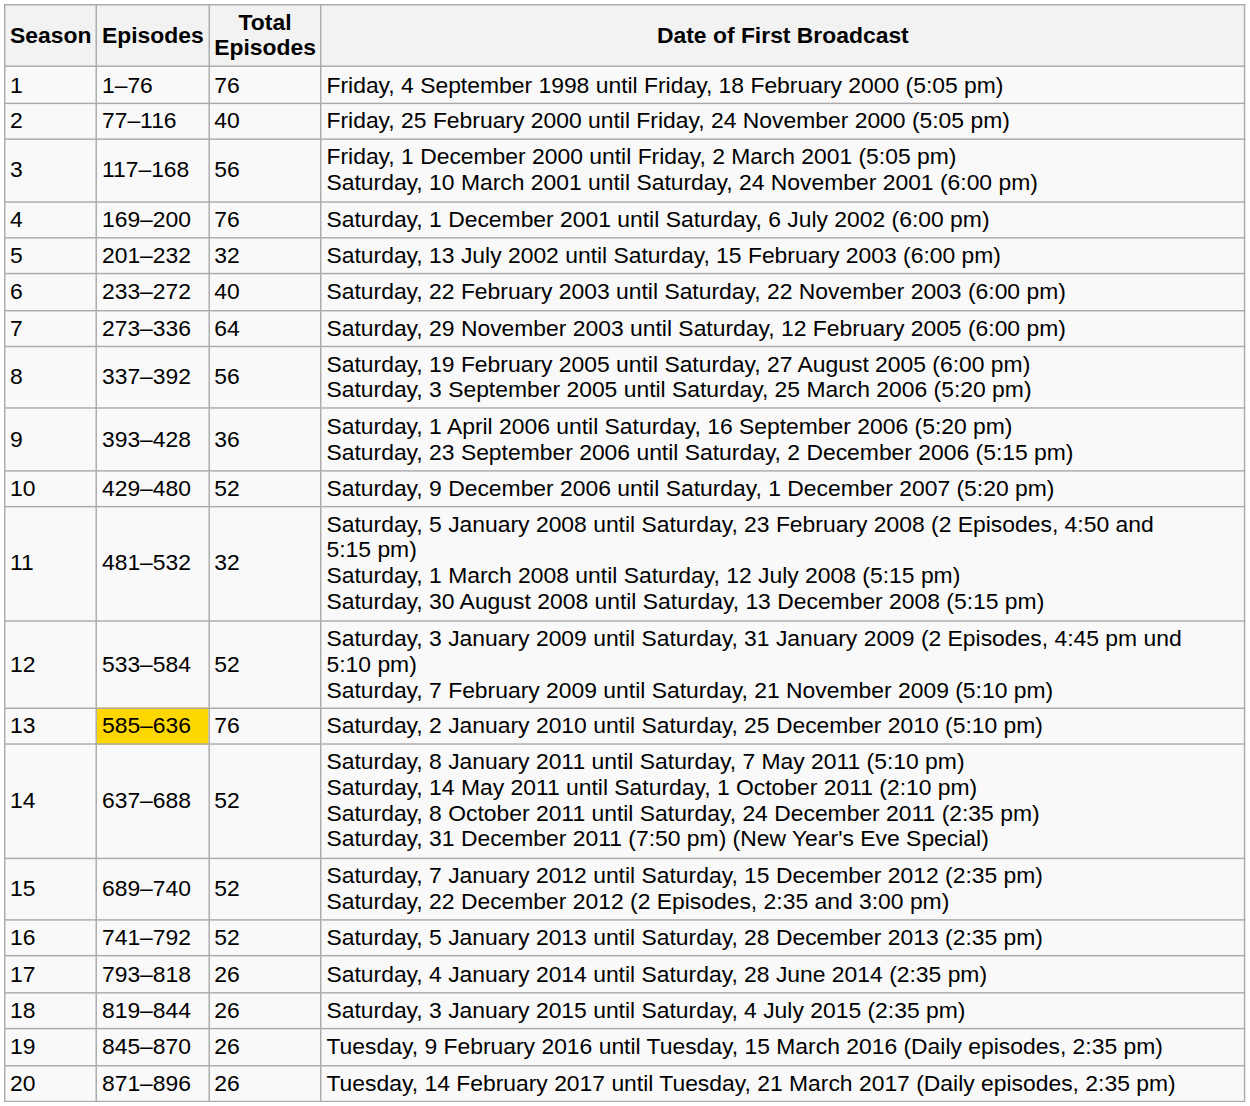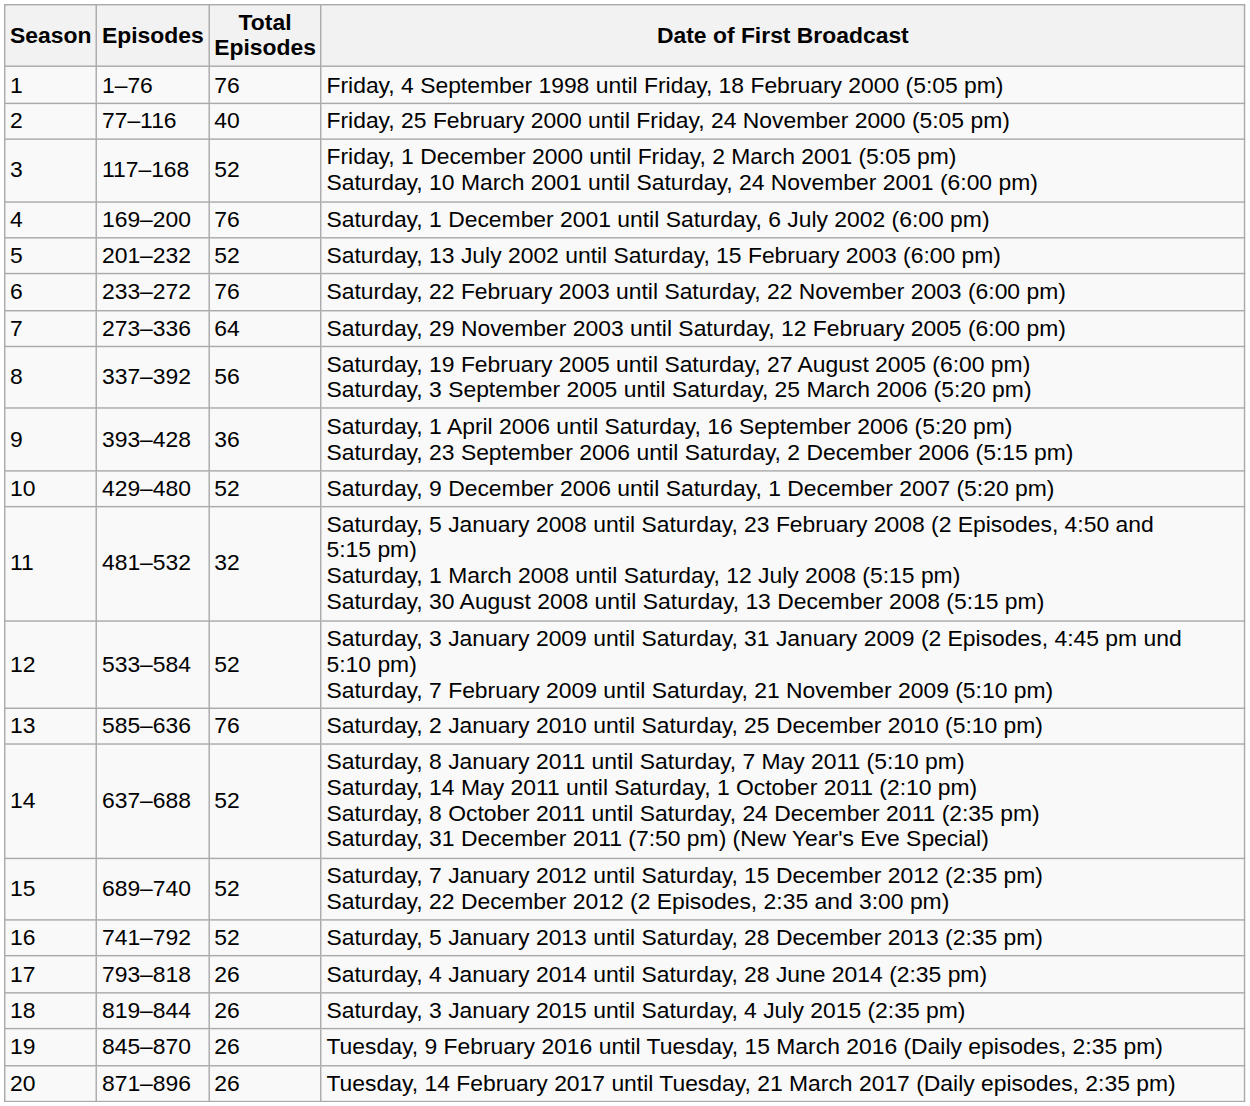(227, 170) 56 -> (227, 170) 52
(227, 255) 32 -> (227, 255) 52
(227, 291) 40 -> (227, 291) 76
(146, 726) gold background -> (146, 726) no background
